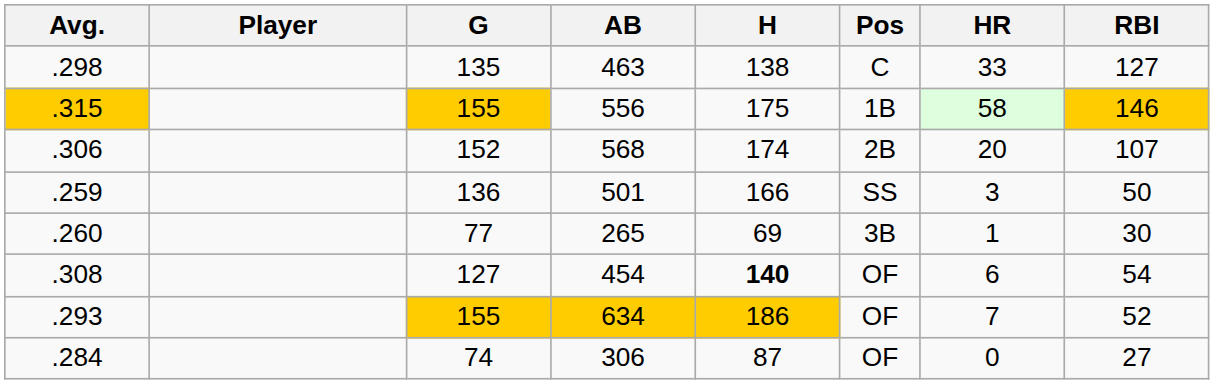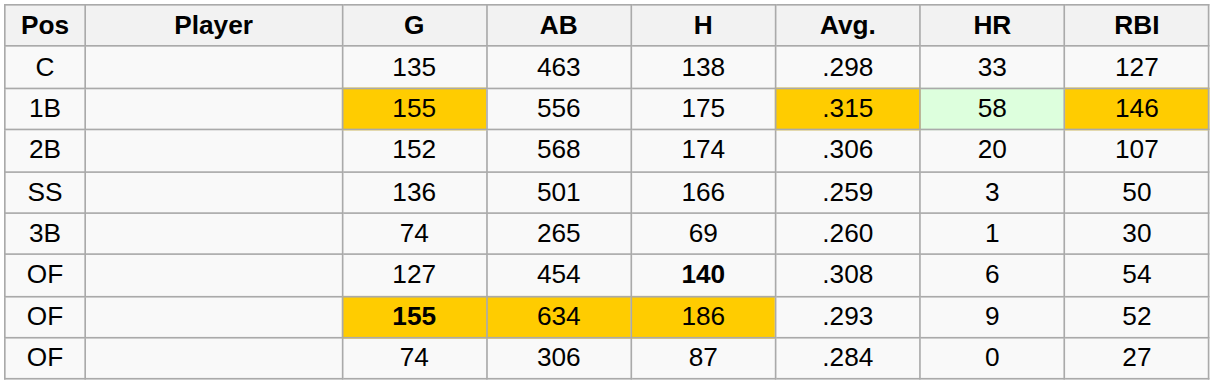columns swapped: (880, 25) <-> (77, 25)
(479, 233) 77 -> (414, 233) 74
(479, 316) normal -> (414, 316) bold
(992, 316) 7 -> (992, 316) 9
